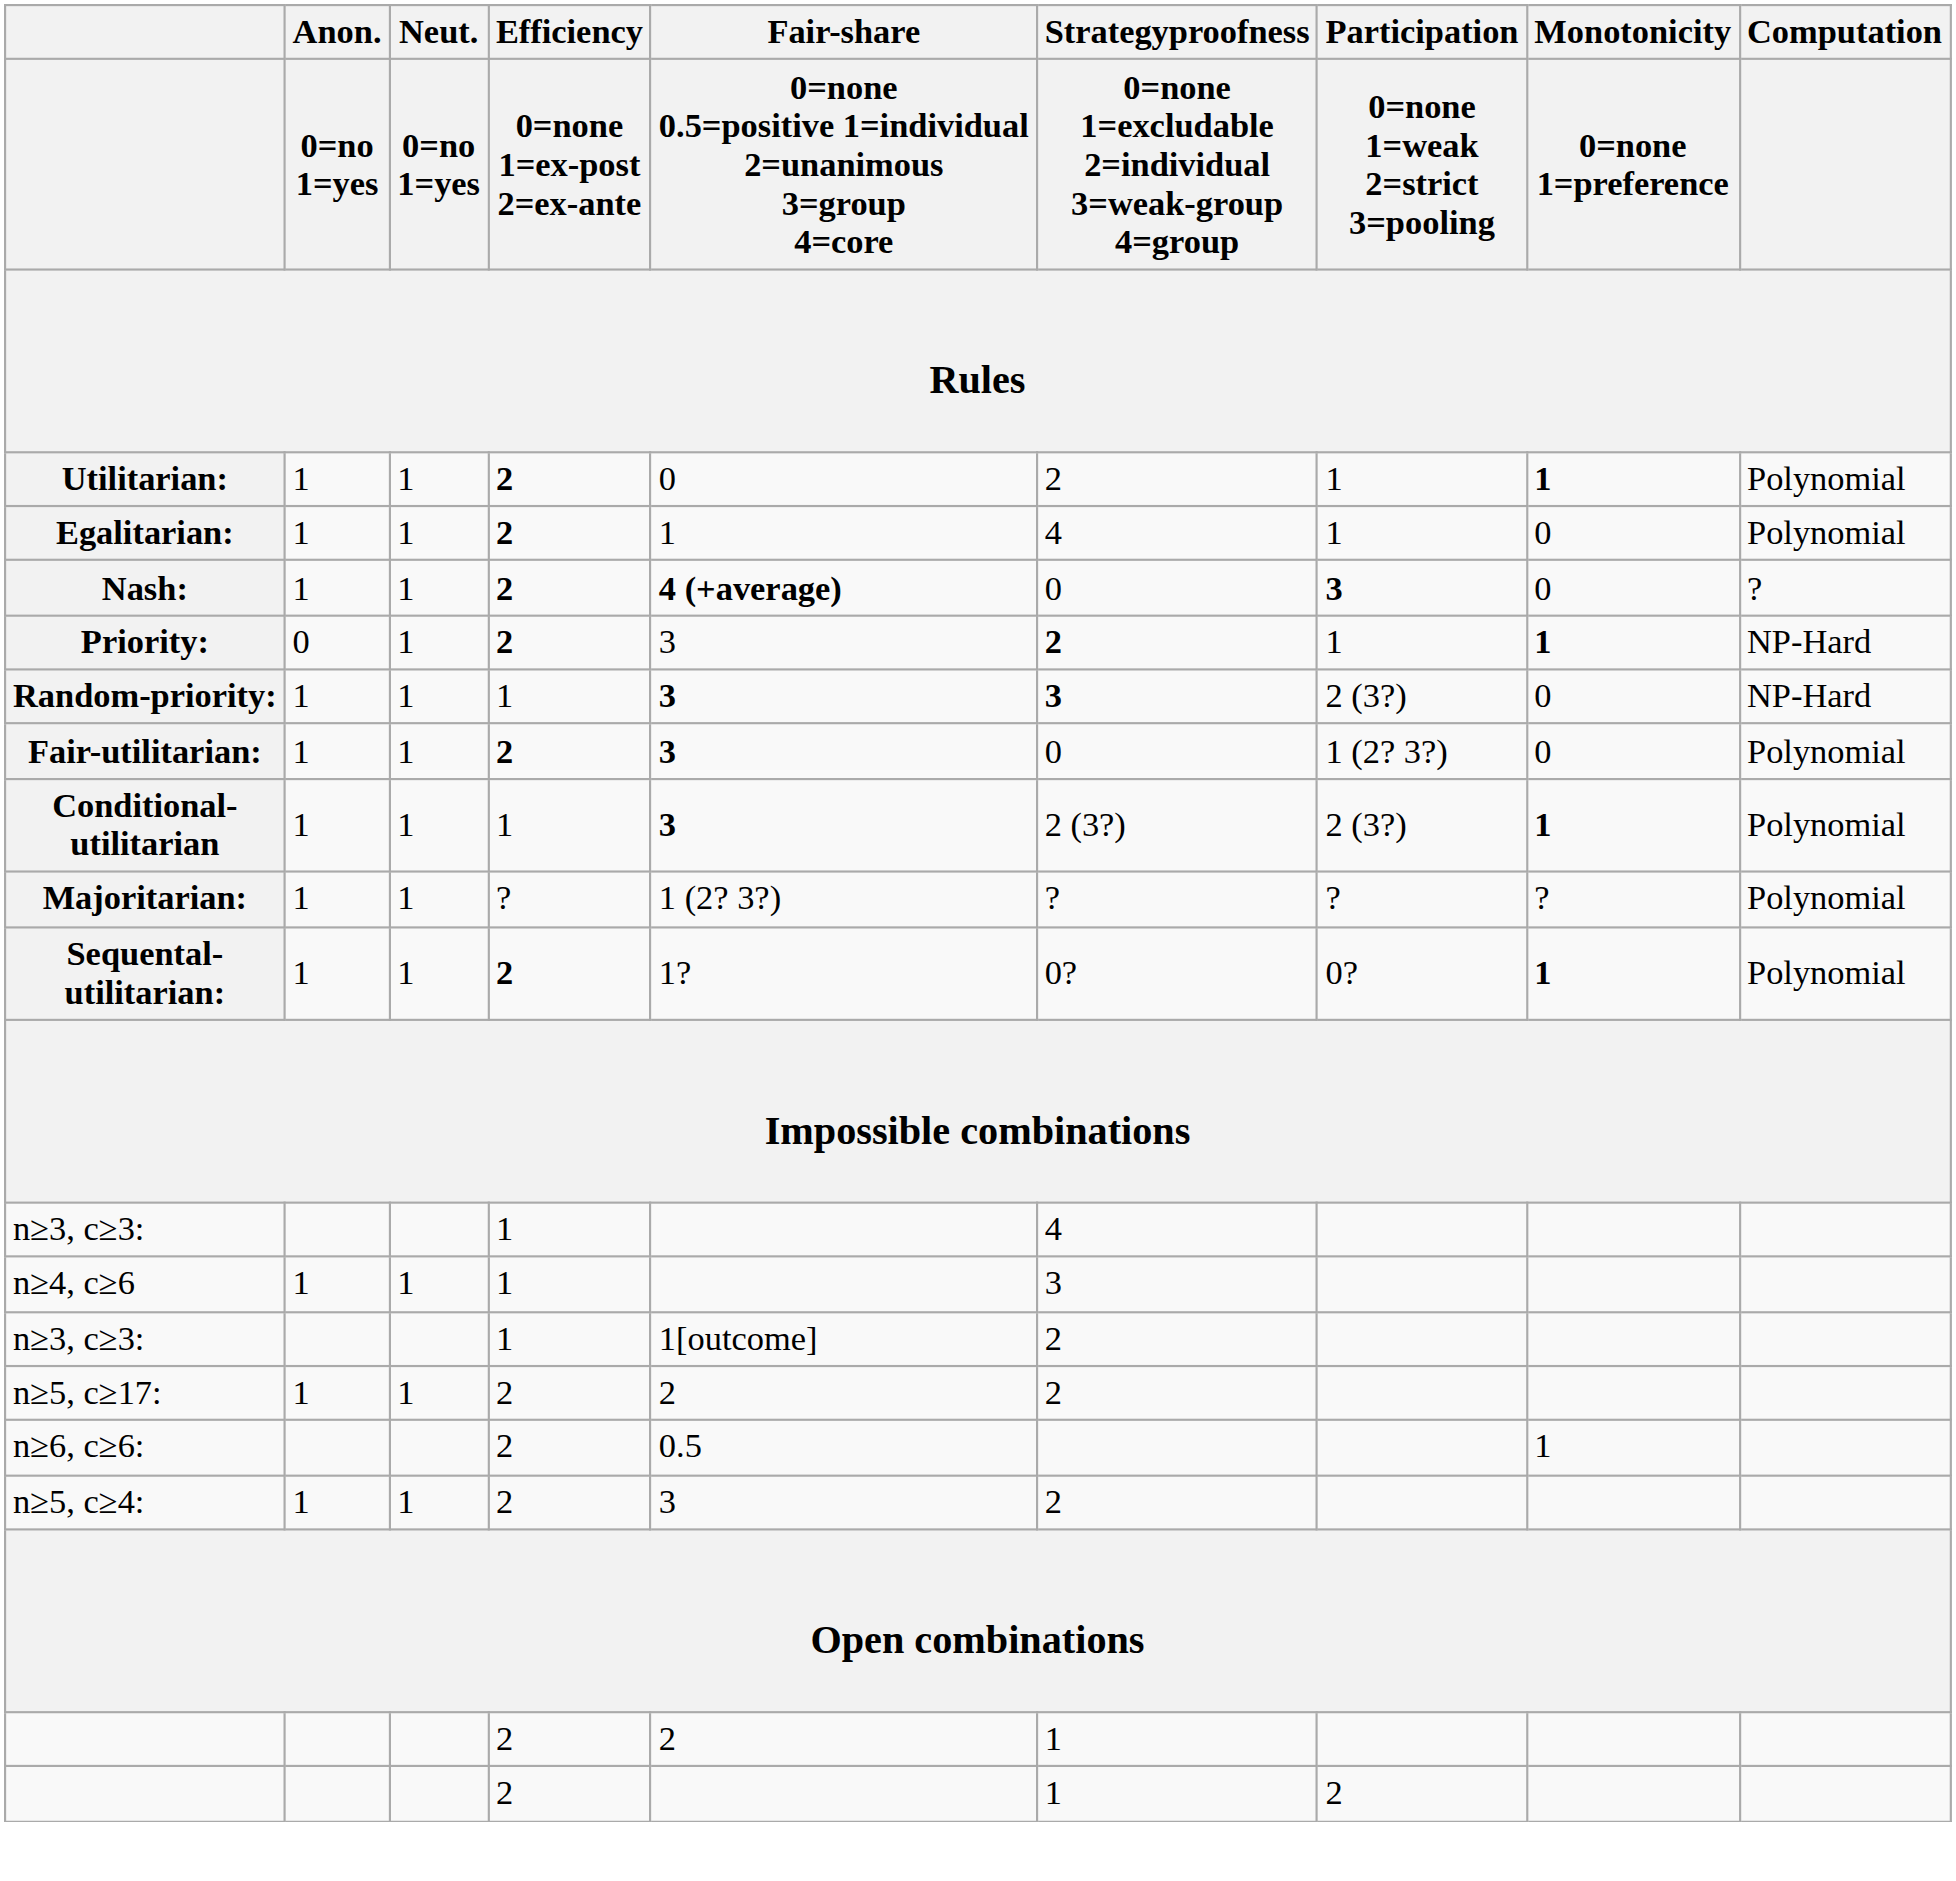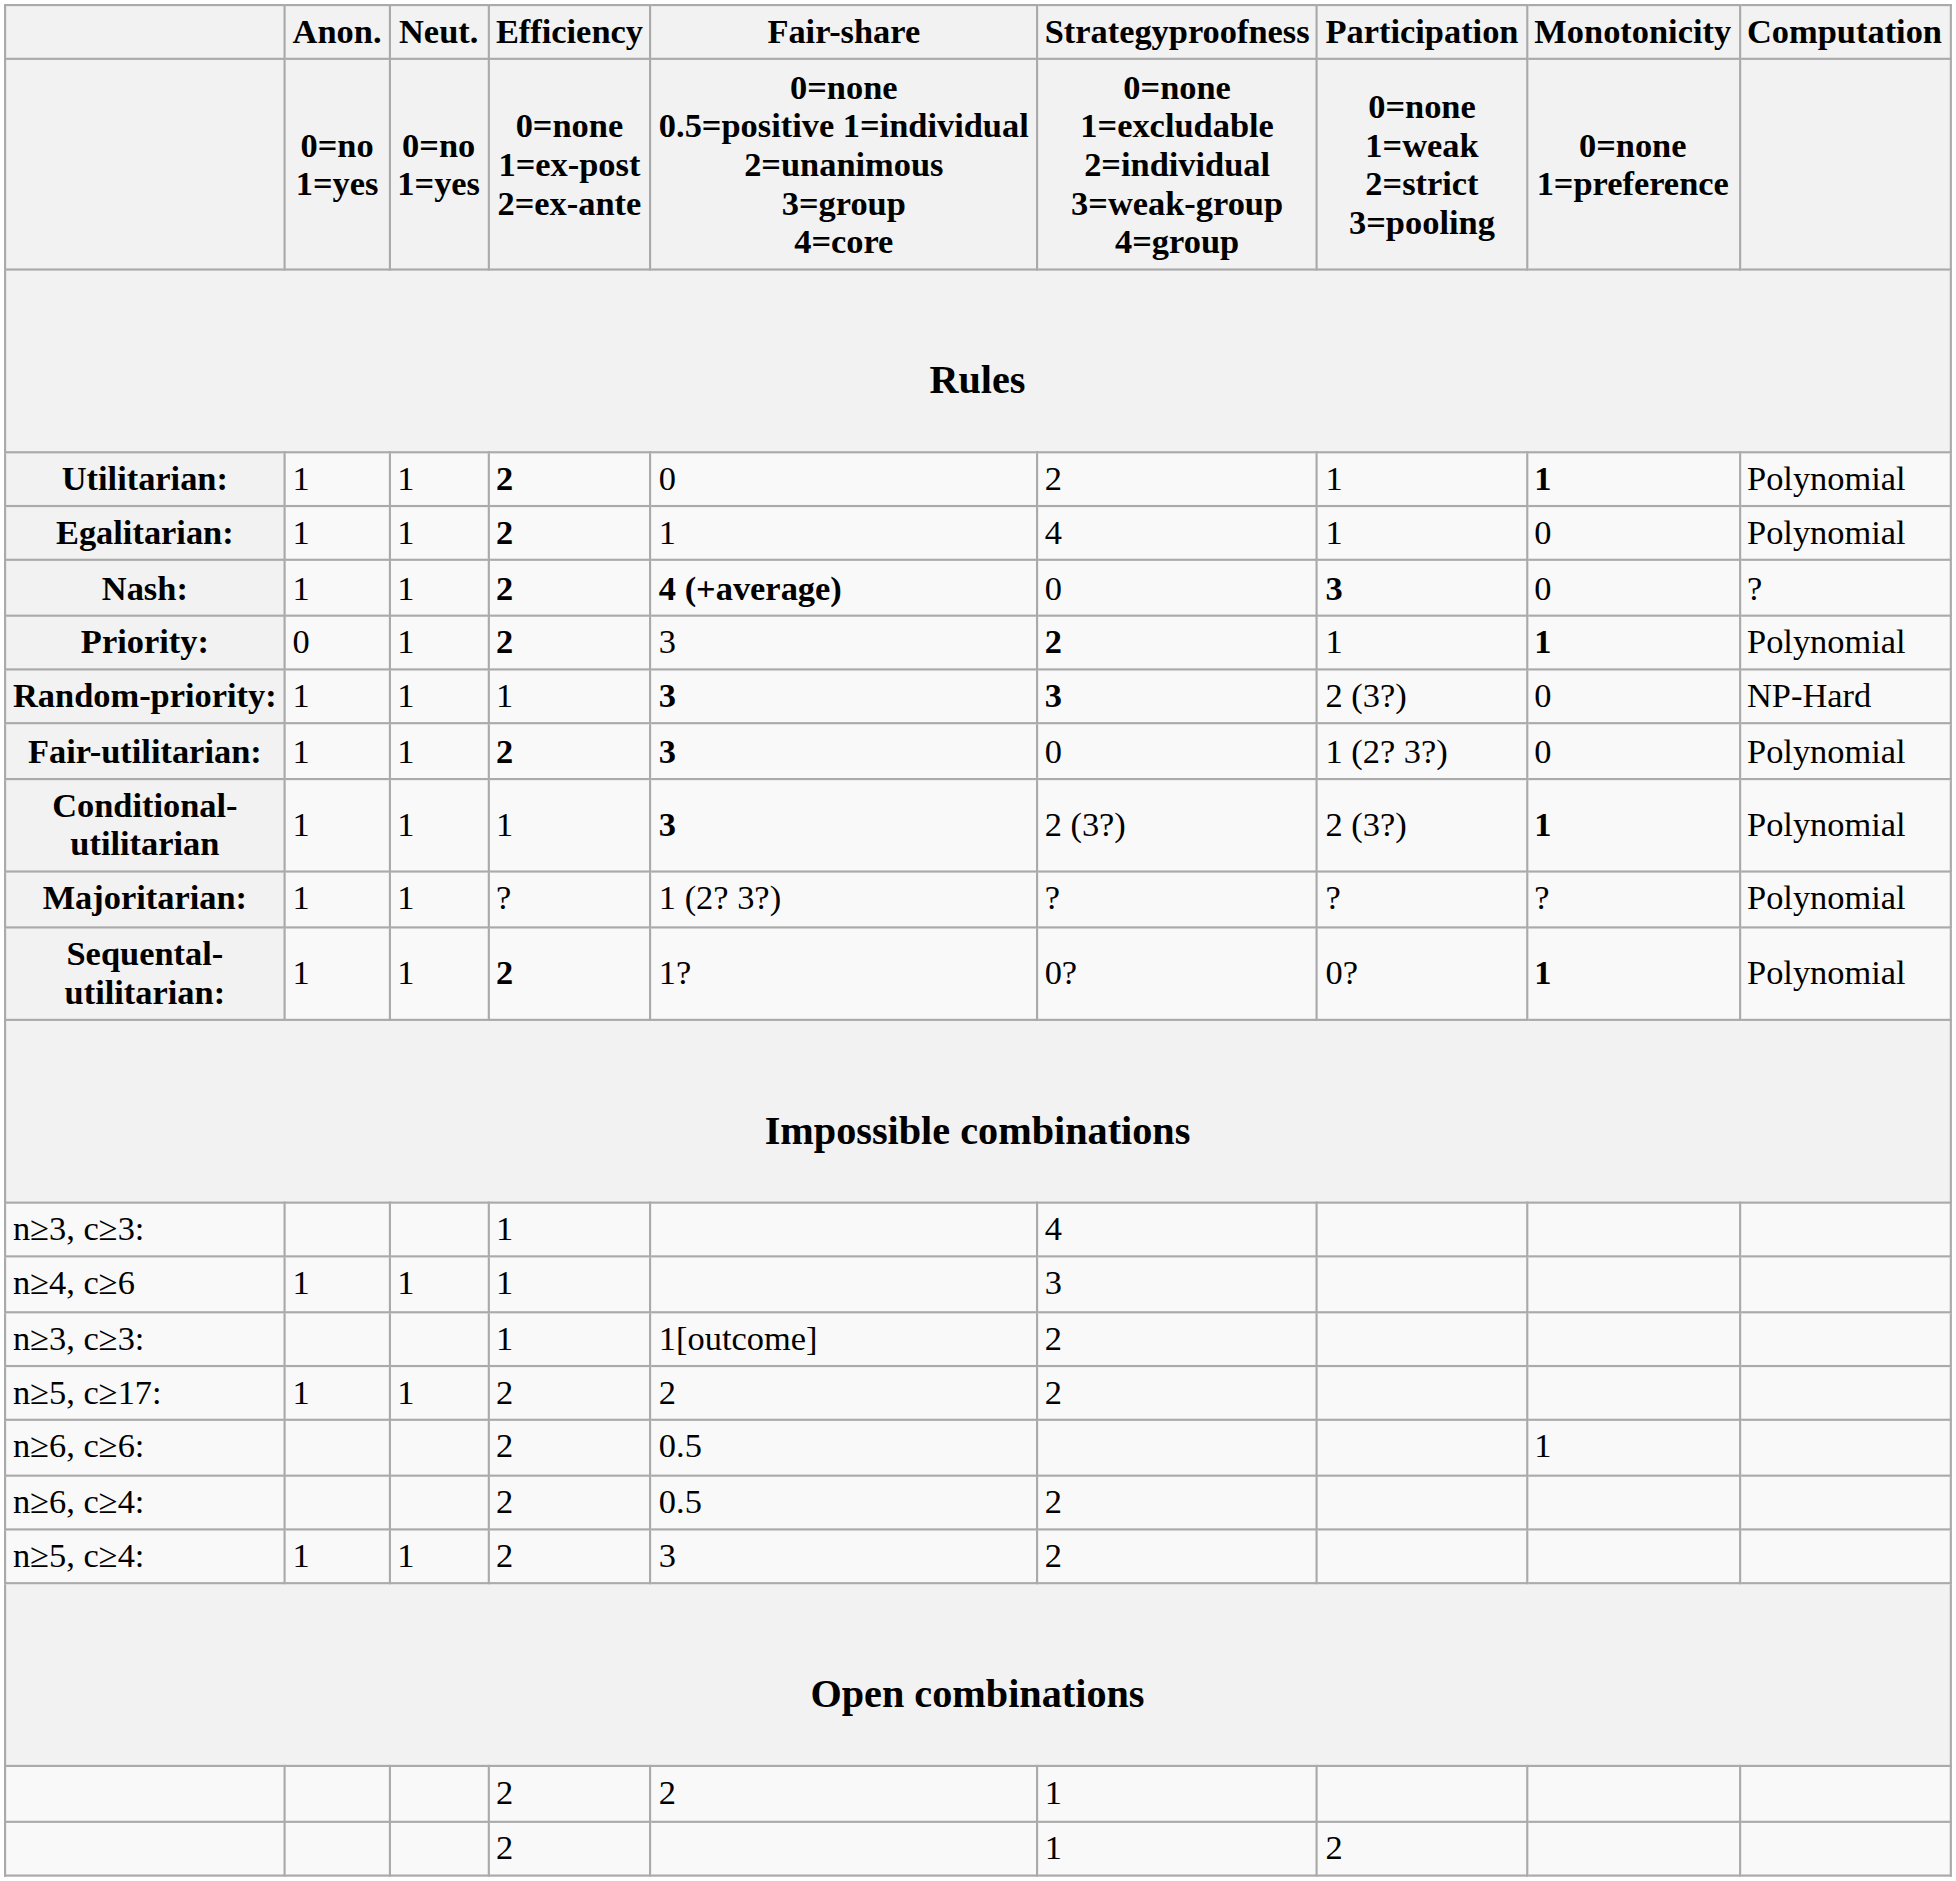(1809, 641) NP-Hard -> (1826, 641) Polynomial
+ row: (79, 1501)
